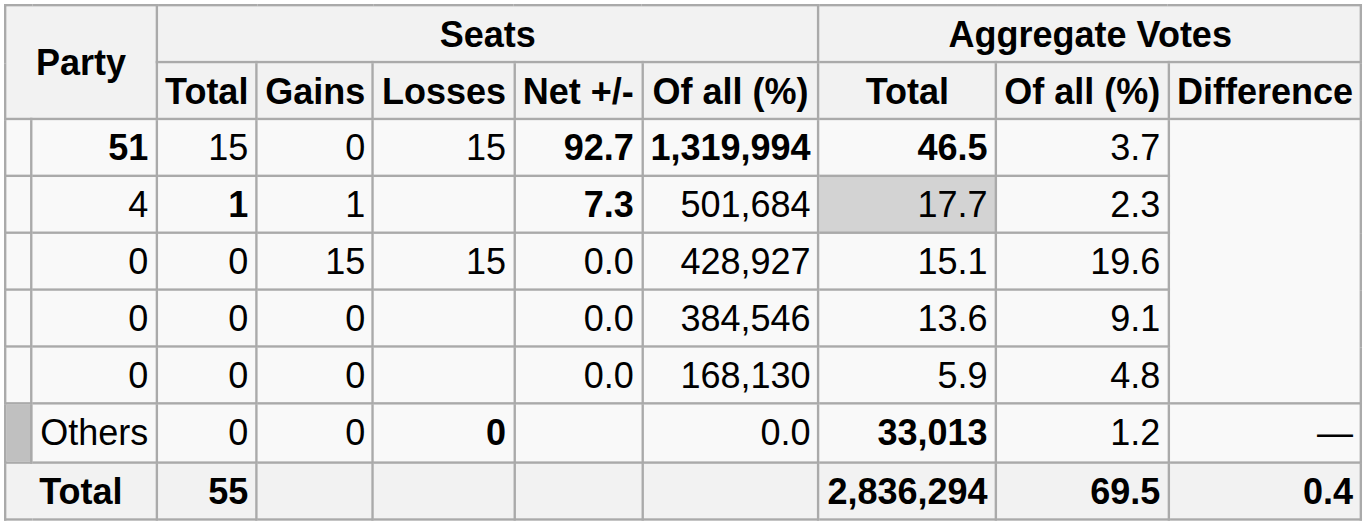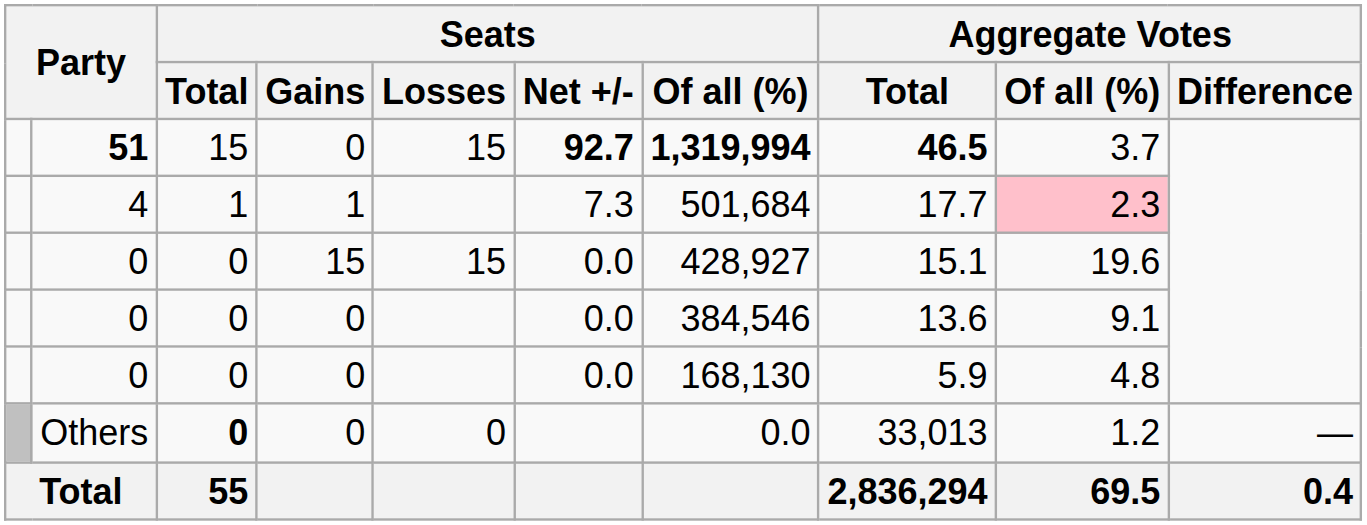(238, 205) bold -> (238, 205) normal
(609, 205) bold -> (609, 205) normal
(953, 205) lightgrey background -> (953, 205) no background
(1135, 205) no background -> (1135, 205) pink background
(238, 433) normal -> (238, 433) bold
(496, 433) bold -> (496, 433) normal
(933, 433) bold -> (933, 433) normal
